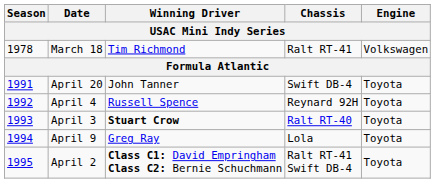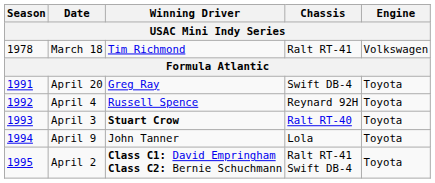(143, 85) John Tanner -> (134, 85) Greg Ray
(134, 138) Greg Ray -> (143, 138) John Tanner
